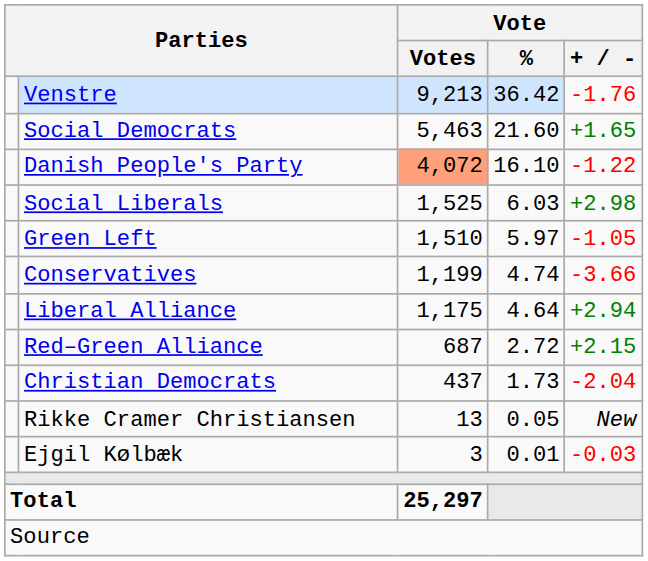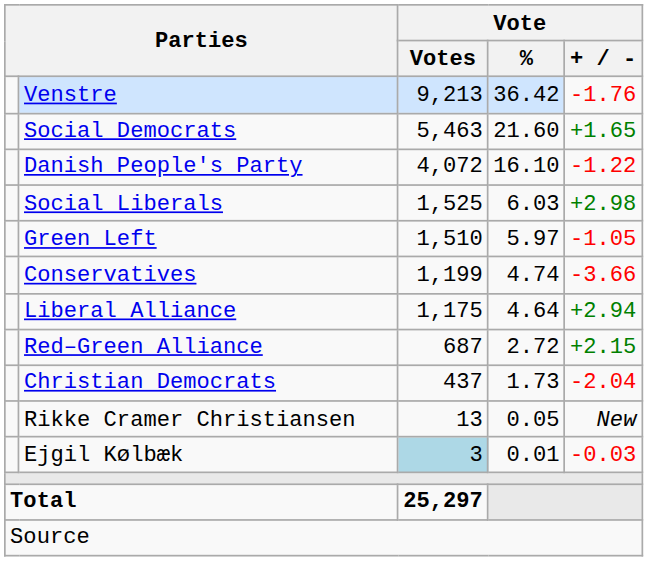(450, 167) lightsalmon background -> (450, 167) no background
(476, 455) no background -> (476, 455) lightblue background
